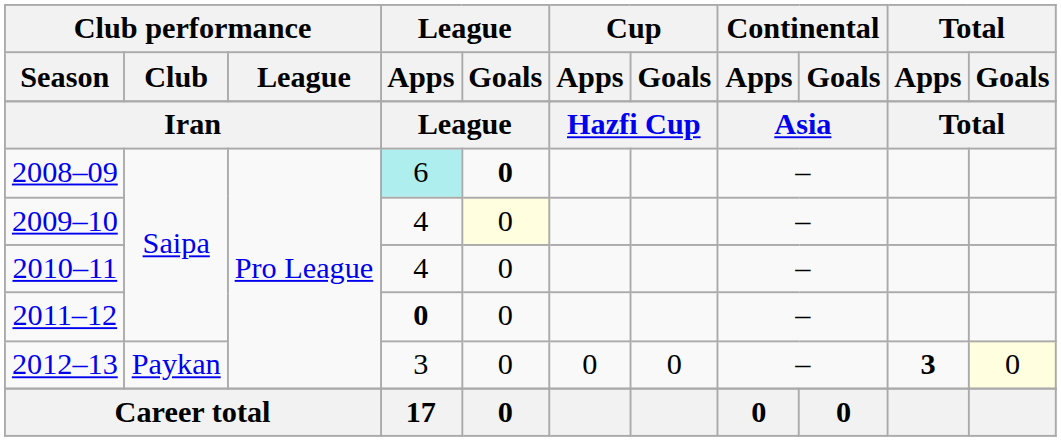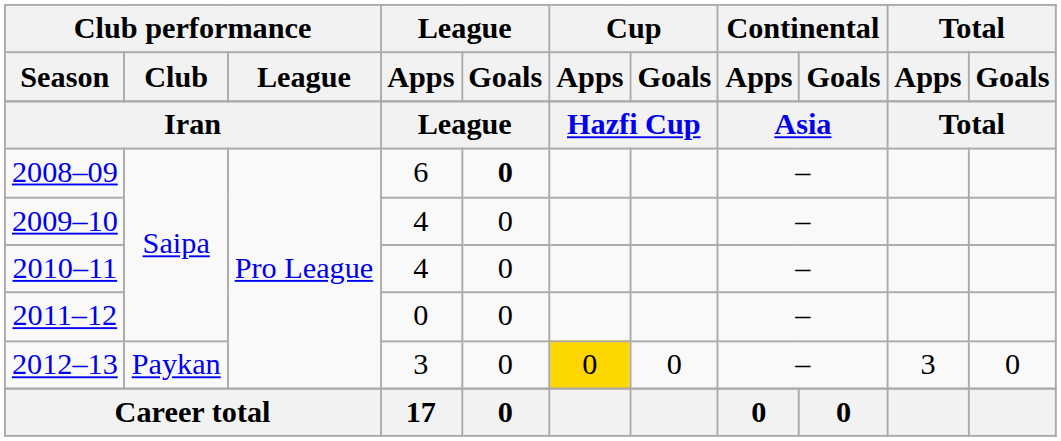(421, 172) paleturquoise background -> (421, 172) no background
(505, 220) lightyellow background -> (505, 220) no background
(421, 316) bold -> (421, 316) normal
(590, 364) no background -> (590, 364) gold background
(928, 364) bold -> (928, 364) normal
(1013, 364) lightyellow background -> (1013, 364) no background
